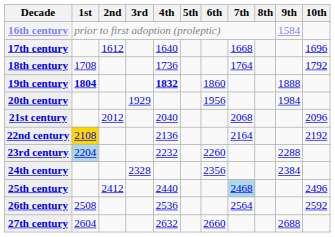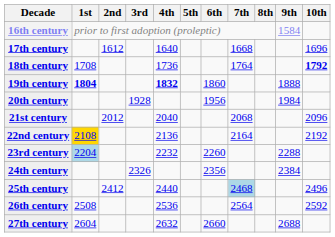(316, 65) normal -> (316, 65) bold
(140, 100) 1929 -> (140, 100) 1928
(140, 170) 2328 -> (140, 170) 2326
